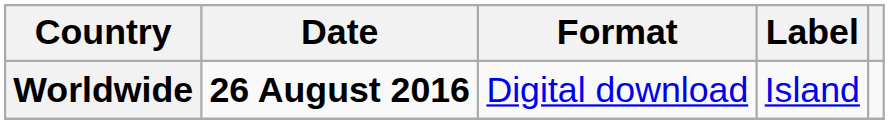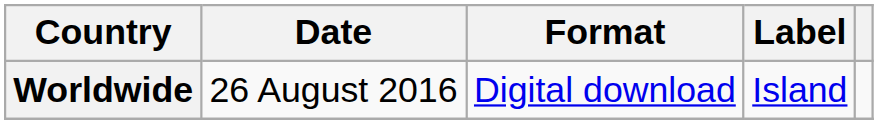(340, 89) bold -> (334, 89) normal
